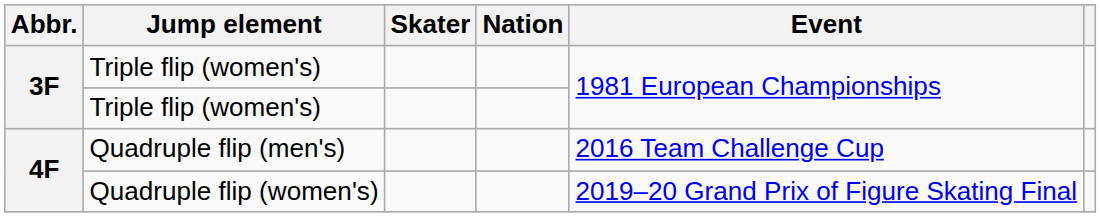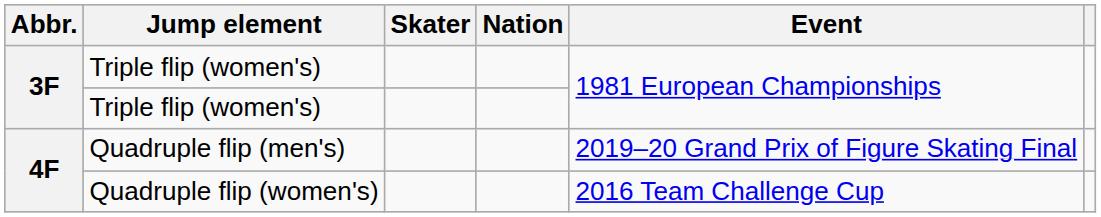(730, 149) 2016 Team Challenge Cup -> (826, 149) 2019–20 Grand Prix of Figure Skating Final
(826, 190) 2019–20 Grand Prix of Figure Skating Final -> (730, 190) 2016 Team Challenge Cup
